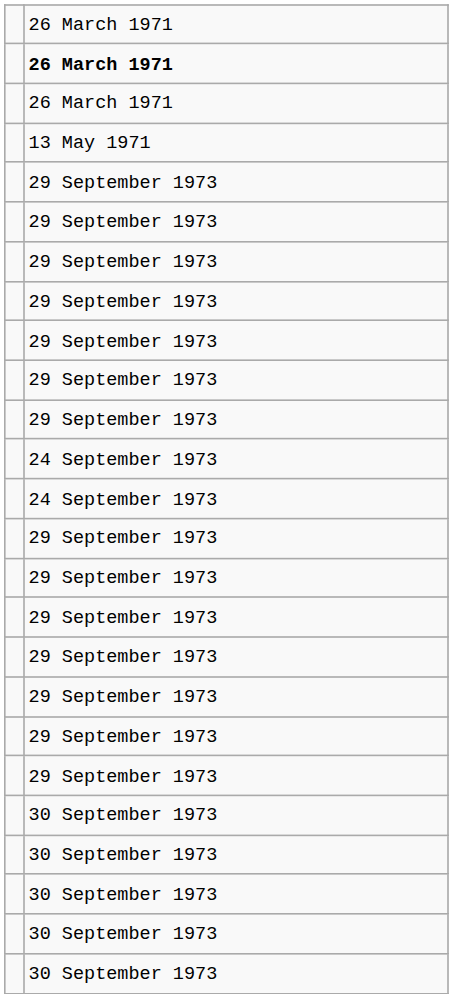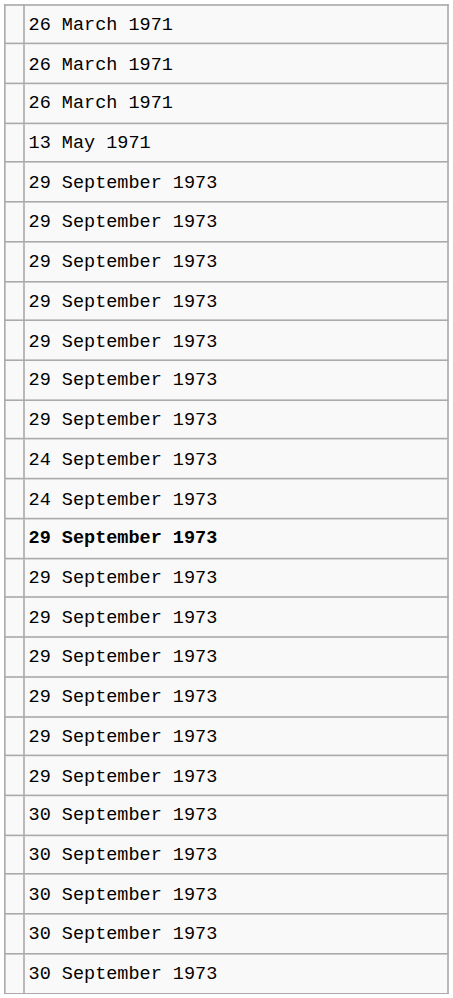(101, 64) bold -> (101, 64) normal
(123, 538) normal -> (123, 538) bold
